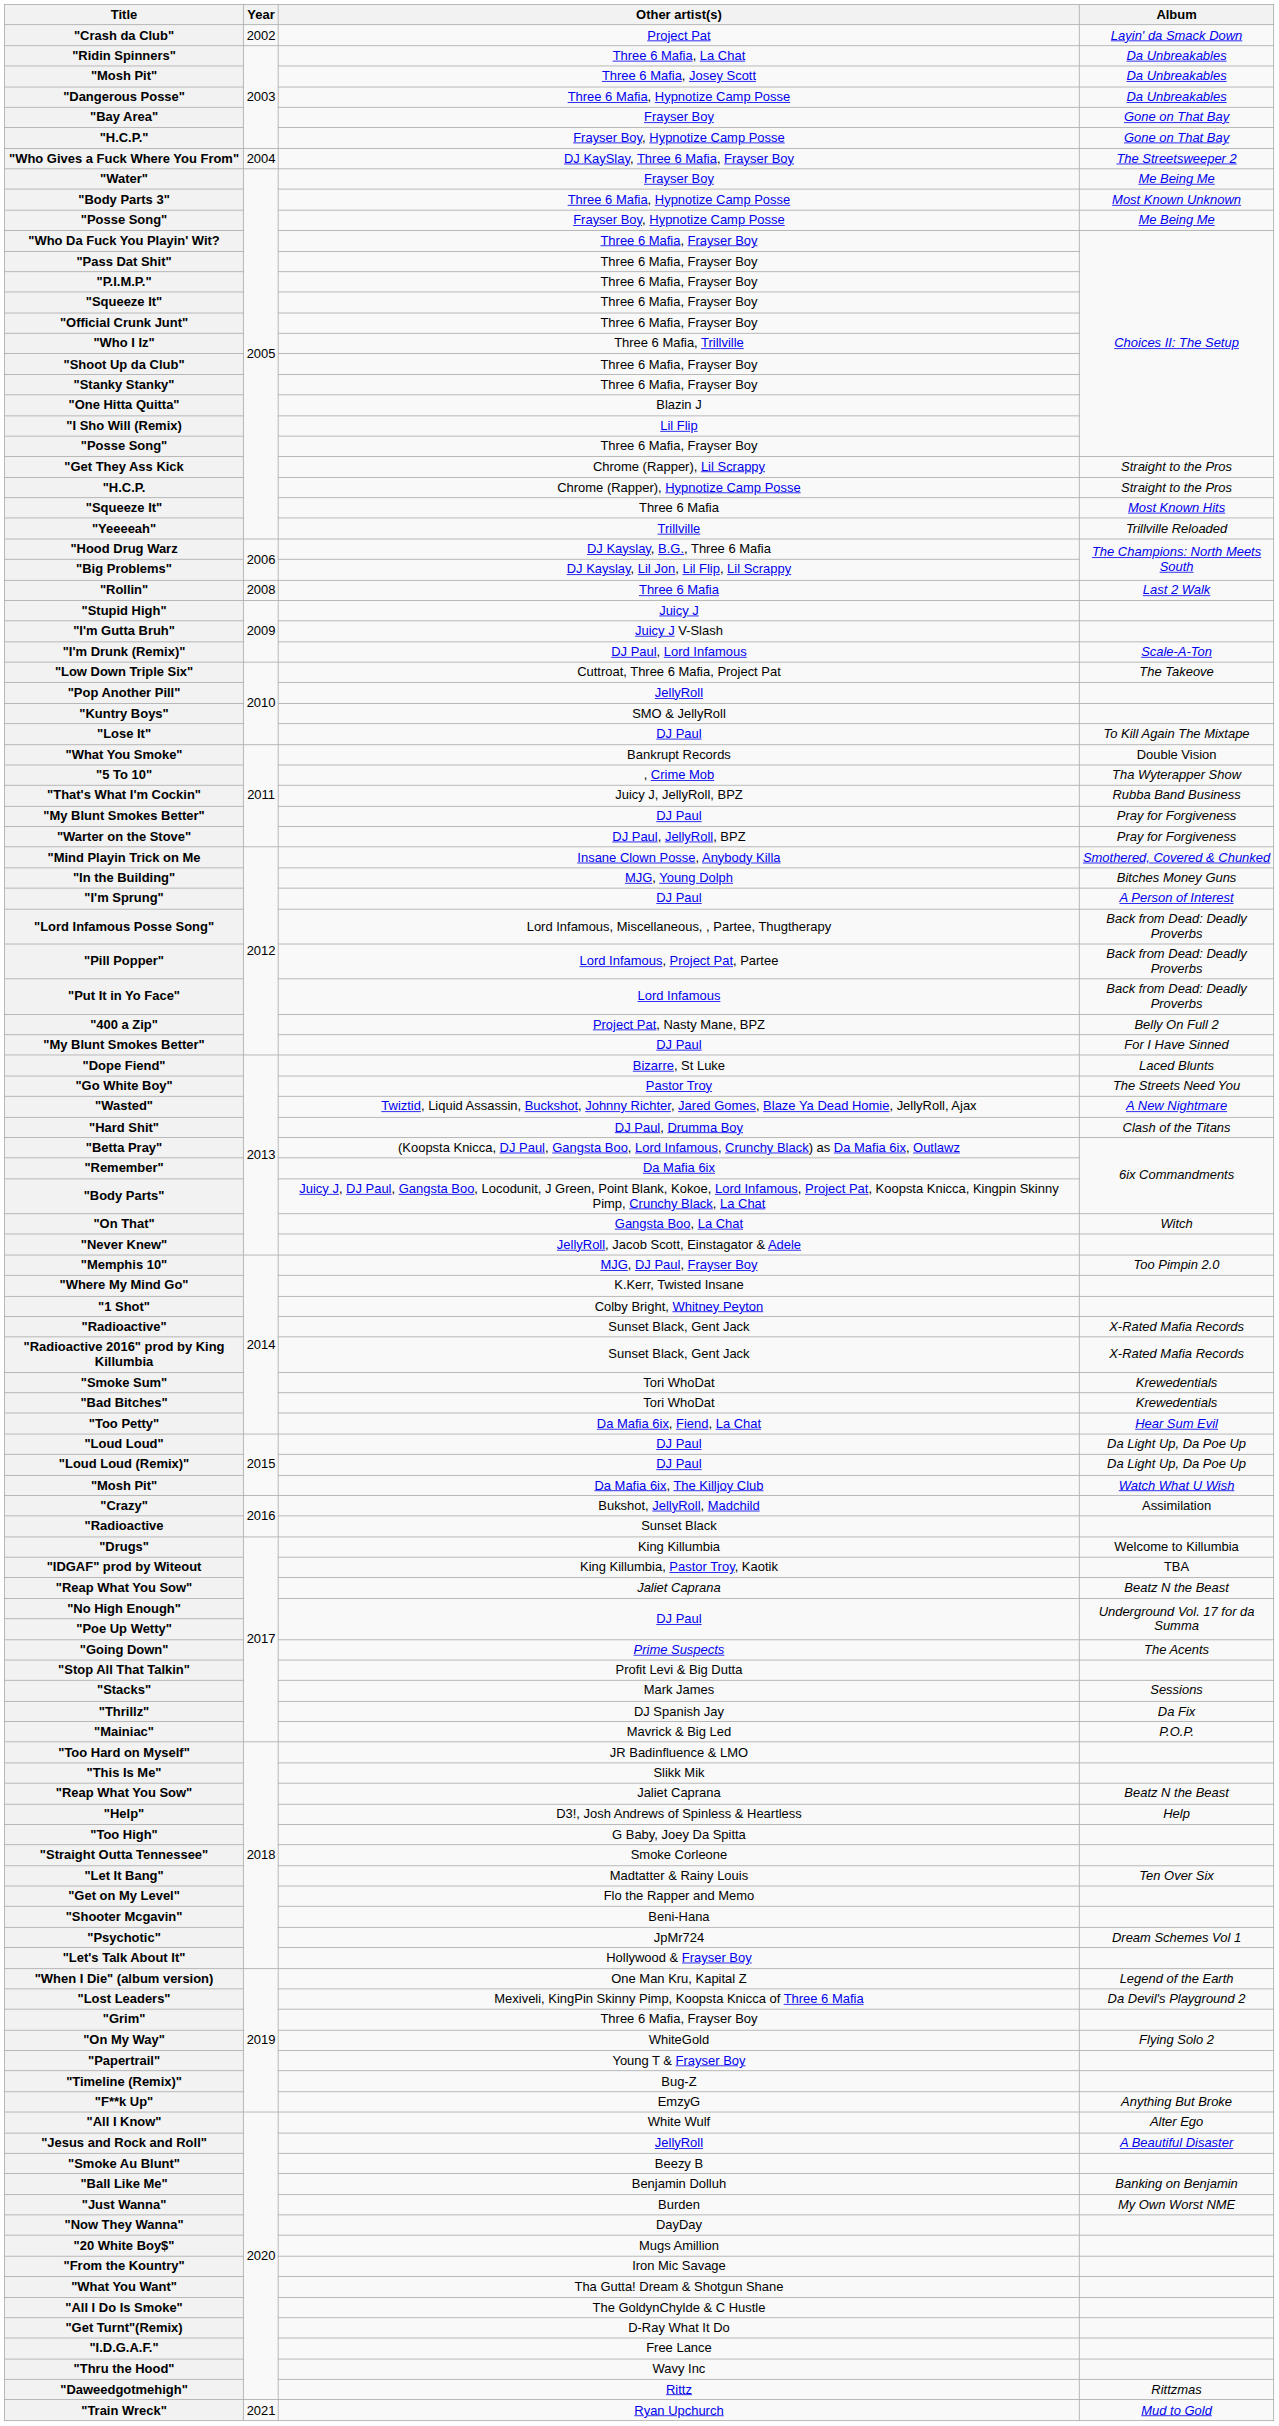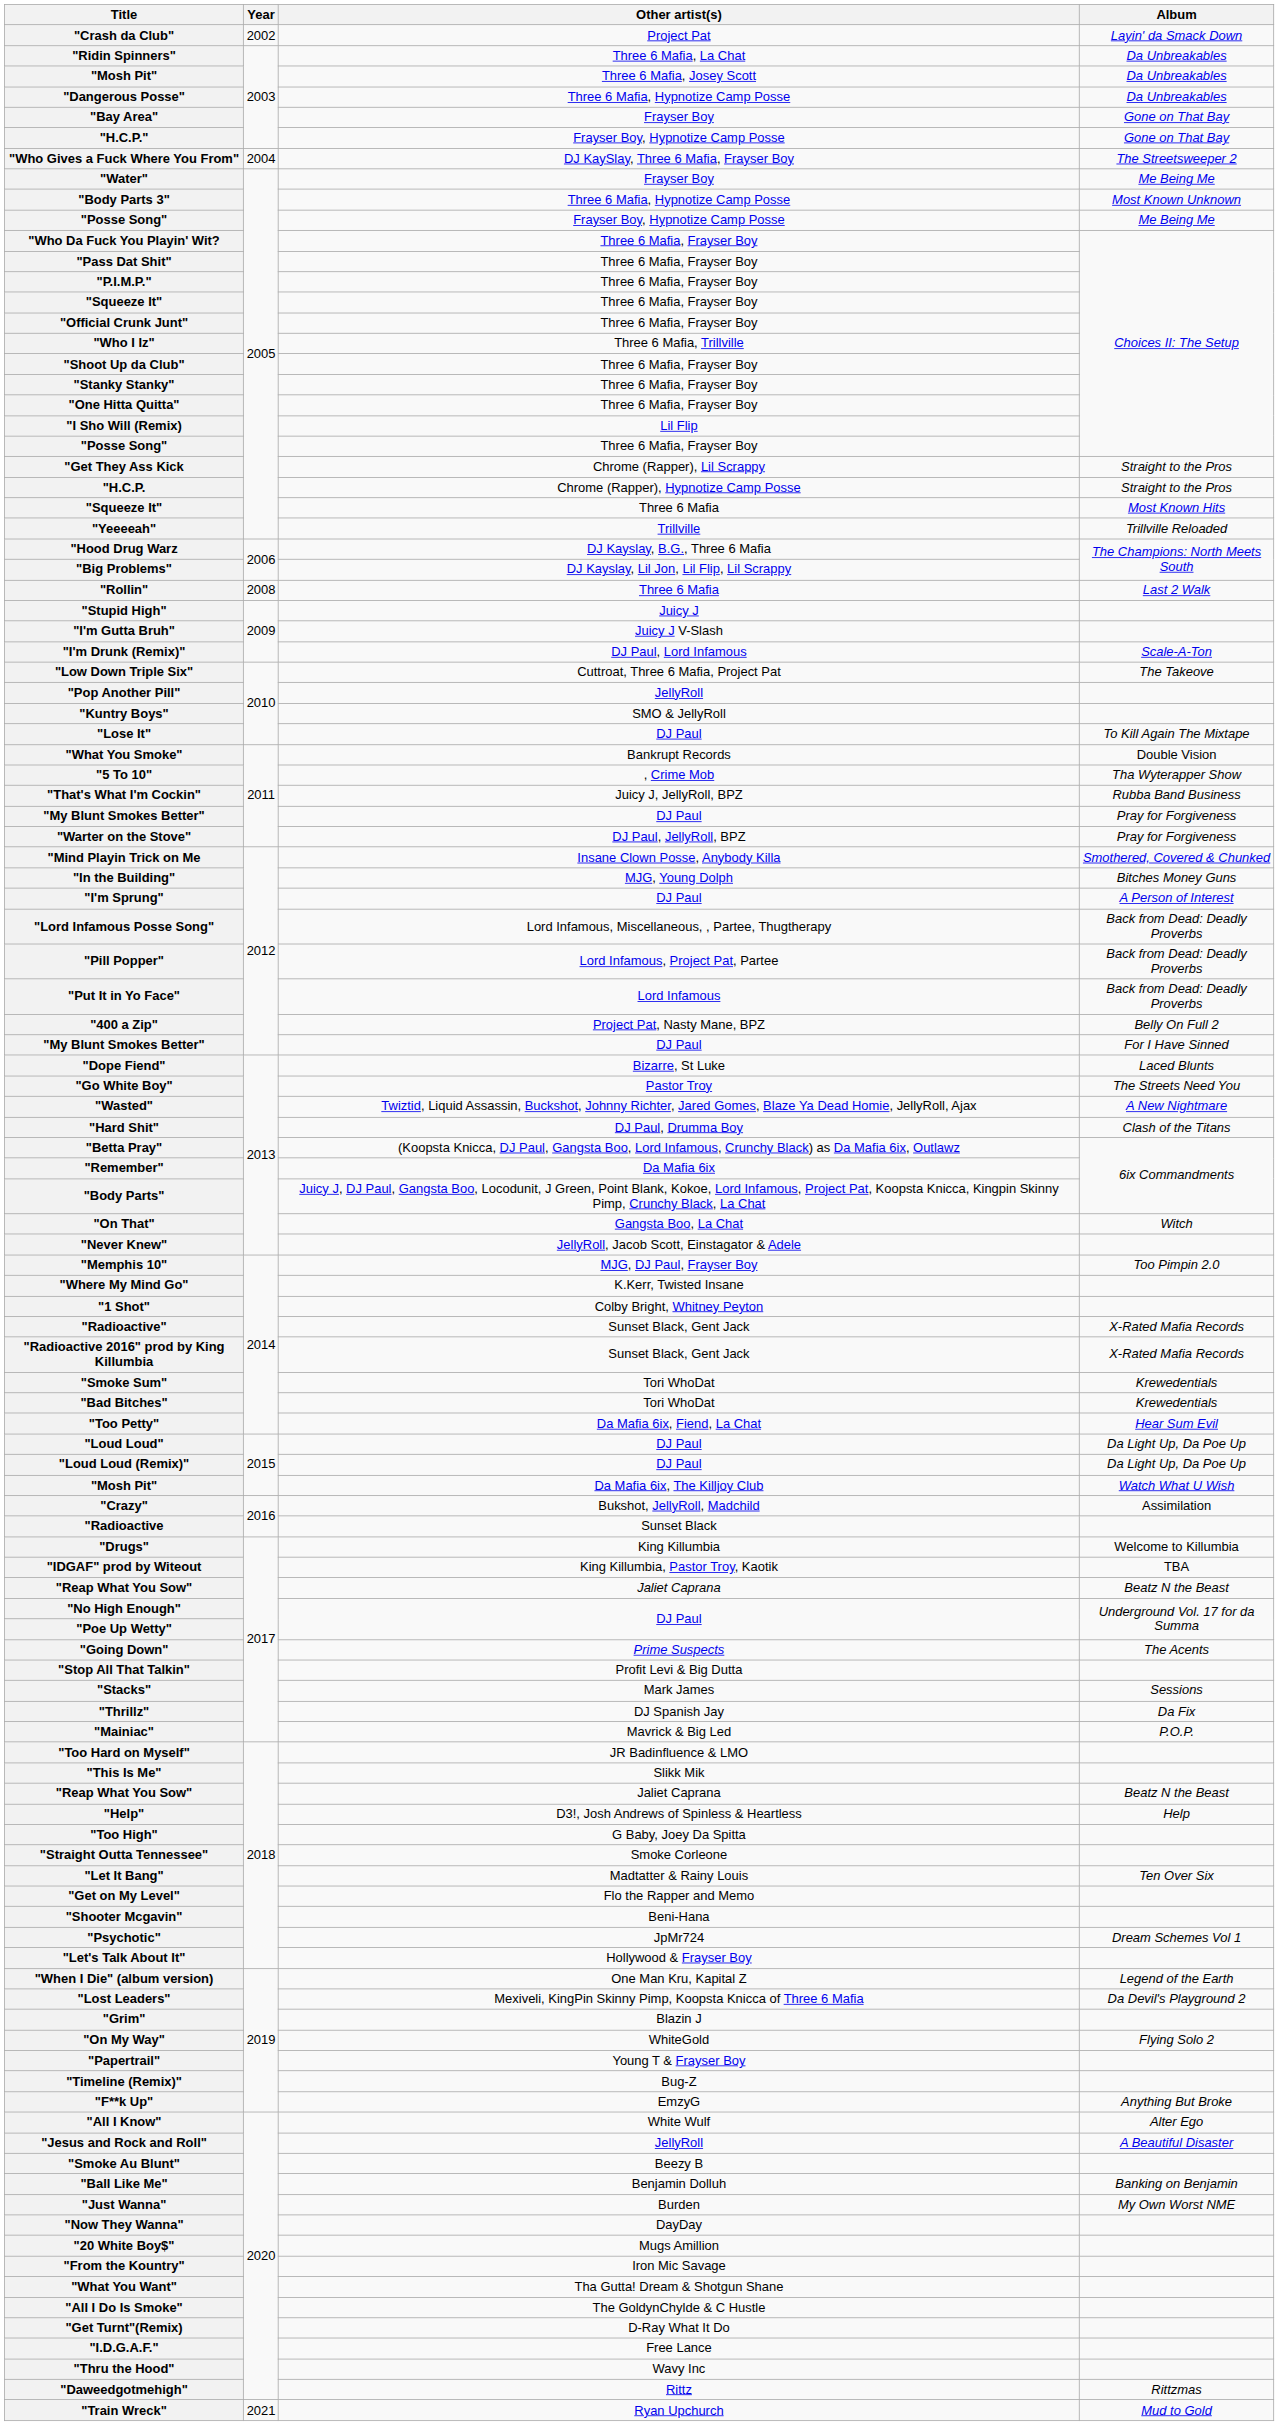(679, 405) Blazin J -> (679, 405) Three 6 Mafia, Frayser Boy
(679, 2019) Three 6 Mafia, Frayser Boy -> (679, 2019) Blazin J
